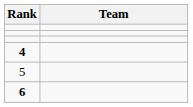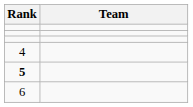(22, 52) bold -> (22, 52) normal
(22, 72) normal -> (22, 72) bold
(22, 92) bold -> (22, 92) normal
